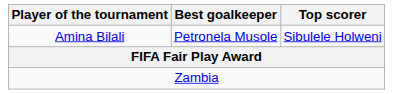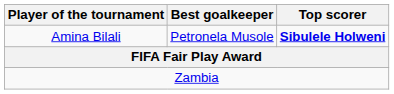(333, 36) normal -> (333, 36) bold
